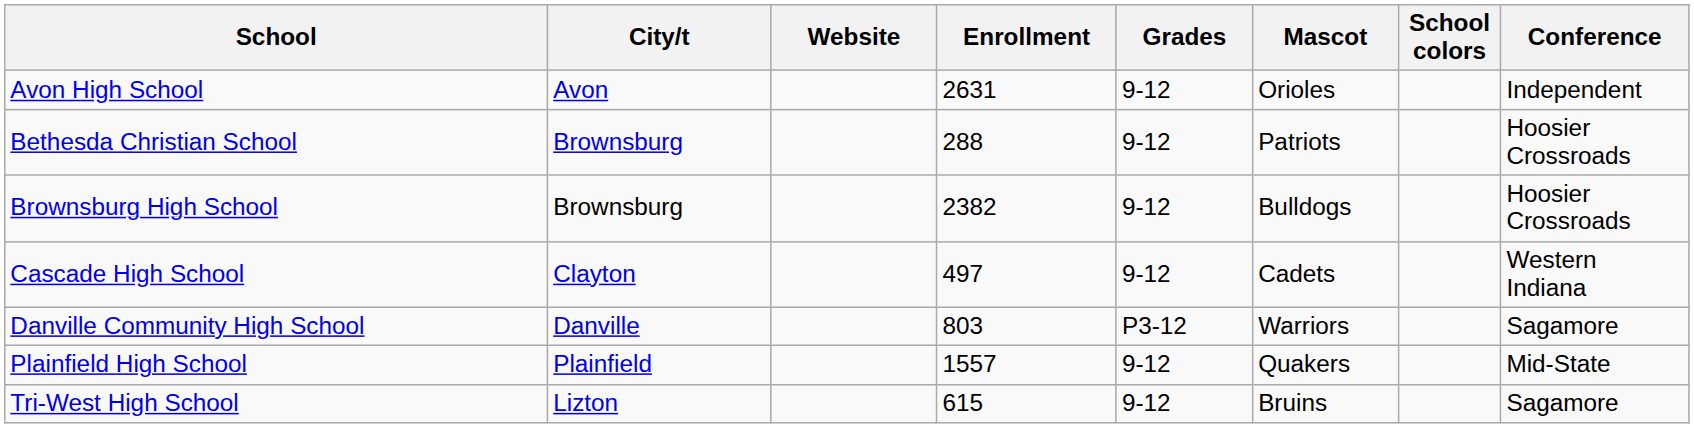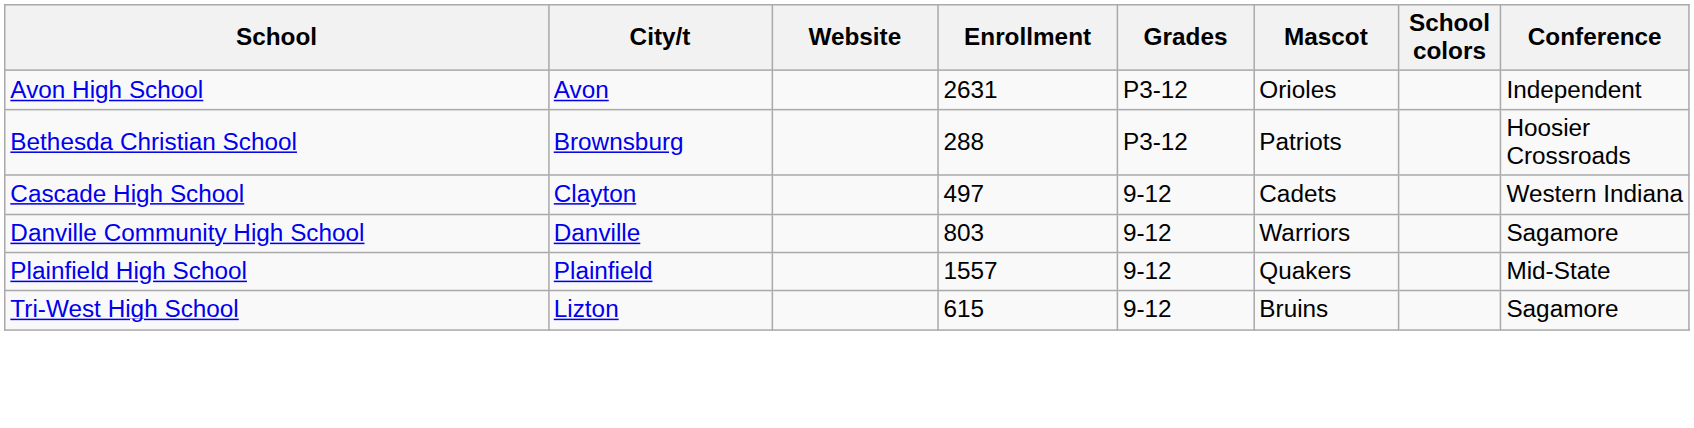(1146, 89) 9-12 -> (1155, 89) P3-12
(1146, 141) 9-12 -> (1155, 141) P3-12
- row: (144, 207)
(1154, 326) P3-12 -> (1147, 232) 9-12
